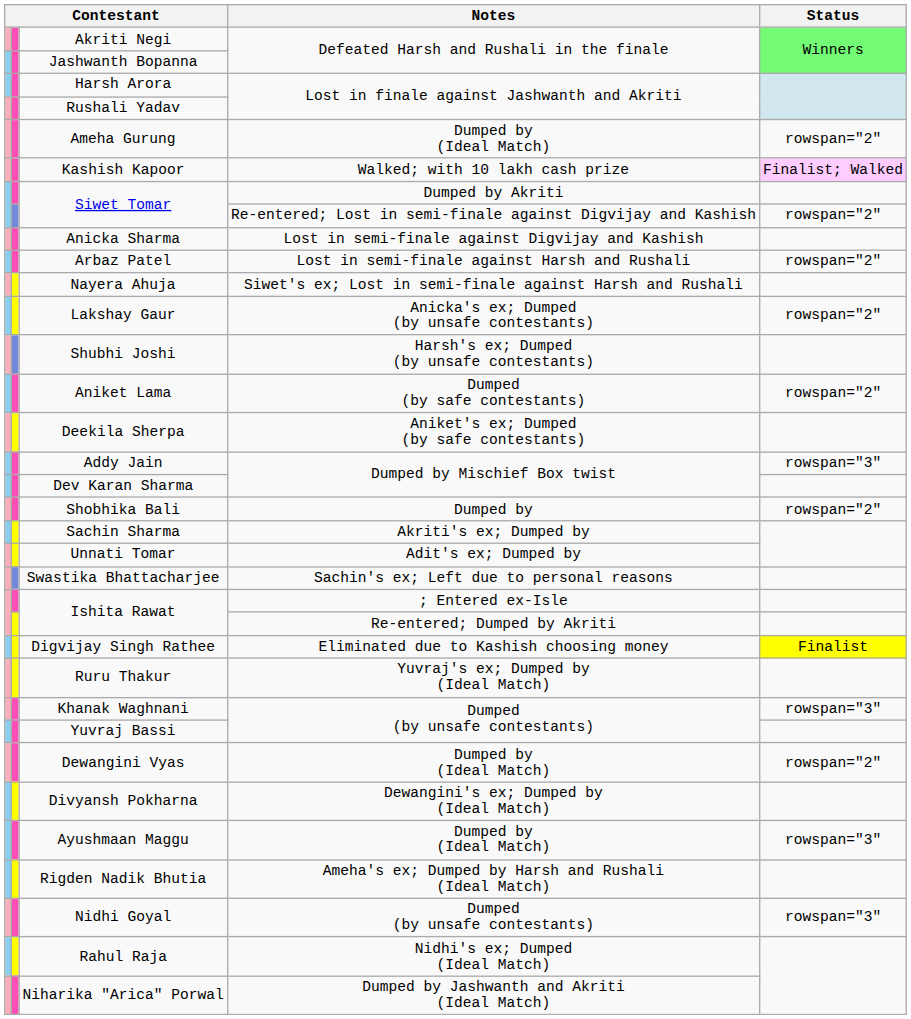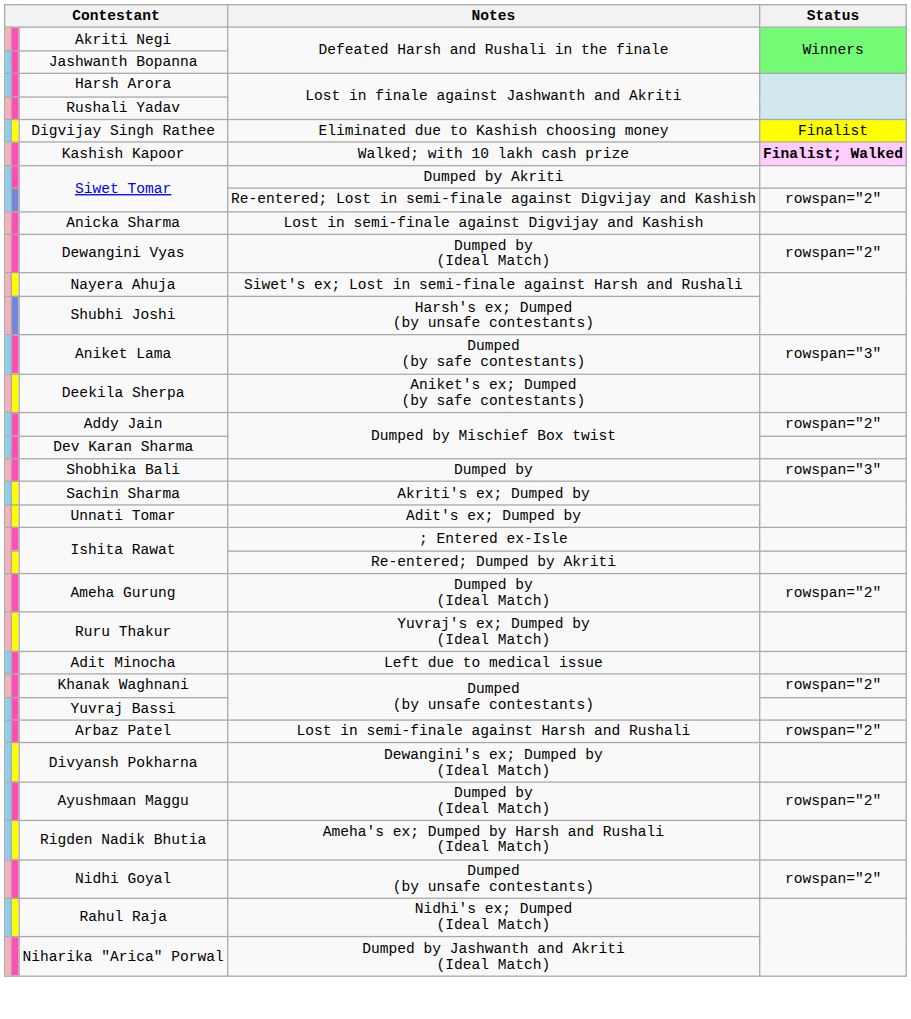rows swapped: (123, 647) <-> (123, 139)
(833, 170) normal -> (833, 154) bold
rows swapped: (123, 262) <-> (123, 762)
- row: (123, 316)
(833, 393) rowspan="2" -> (833, 354) rowspan="3"
(833, 463) rowspan="3" -> (833, 424) rowspan="2"
(833, 509) rowspan="2" -> (833, 470) rowspan="3"
- row: (123, 578)
+ row: (123, 663)
(833, 709) rowspan="3" -> (833, 686) rowspan="2"
(833, 840) rowspan="3" -> (833, 801) rowspan="2"
(833, 918) rowspan="3" -> (833, 879) rowspan="2"
